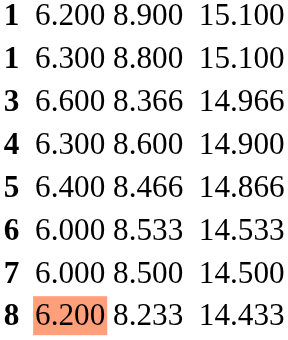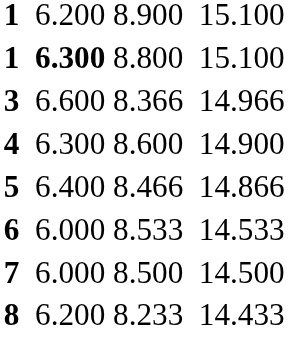(70, 57) normal -> (70, 57) bold
(70, 315) lightsalmon background -> (70, 315) no background
